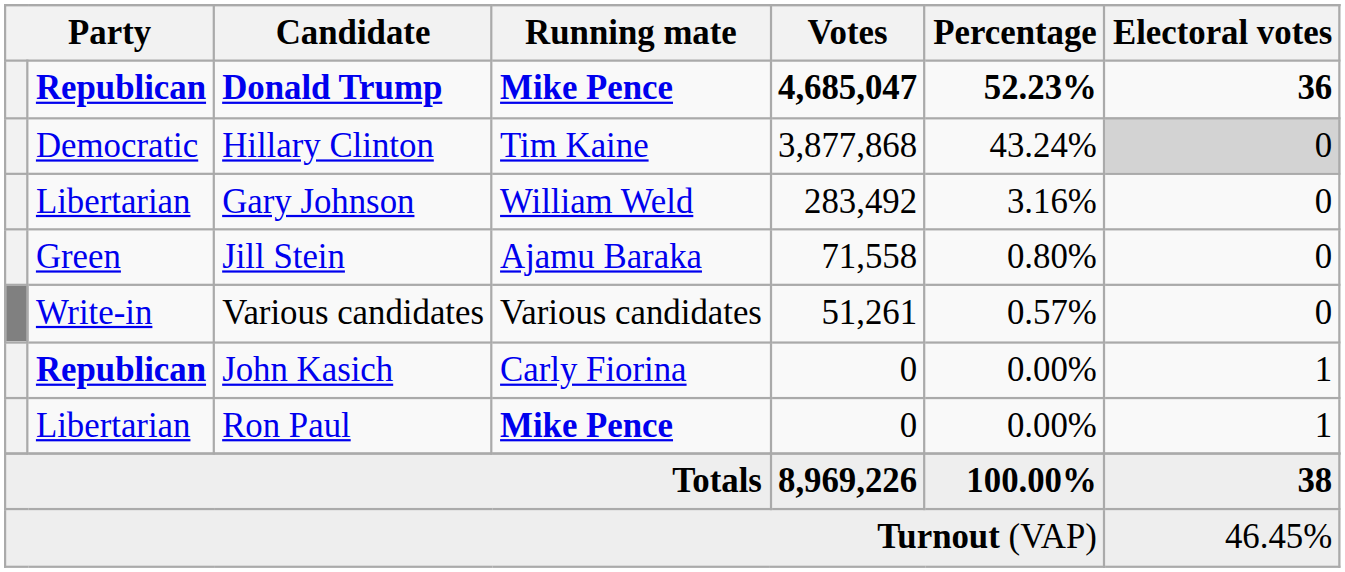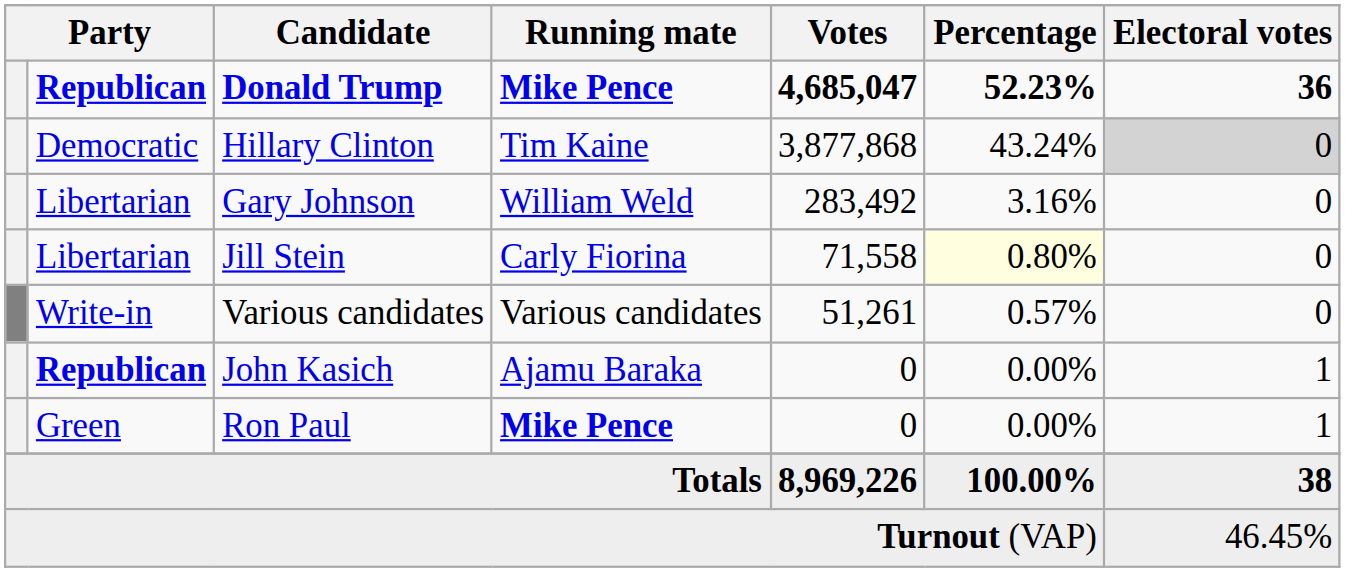(78, 256) Green -> (113, 256) Libertarian
(601, 256) Ajamu Baraka -> (593, 256) Carly Fiorina
(1052, 256) no background -> (1052, 256) lightyellow background
(593, 368) Carly Fiorina -> (601, 368) Ajamu Baraka
(113, 424) Libertarian -> (78, 424) Green
